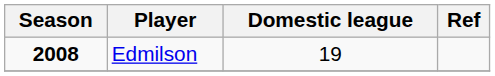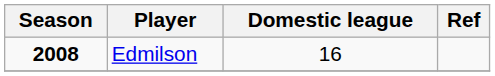(330, 53) 19 -> (330, 53) 16
